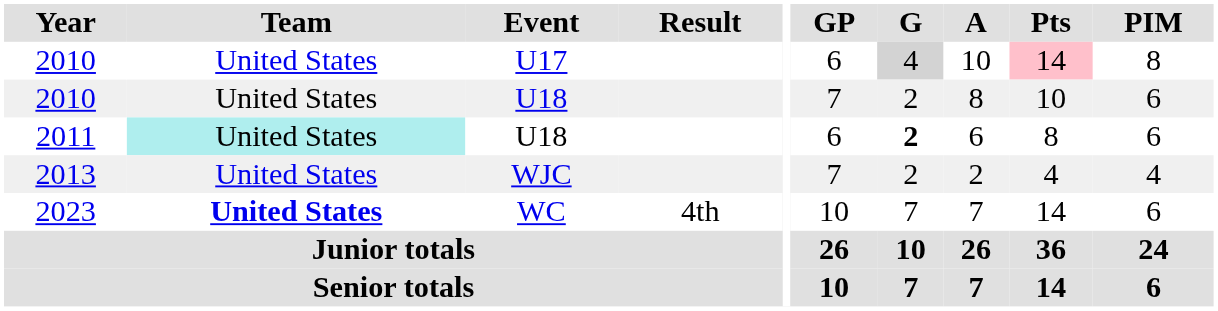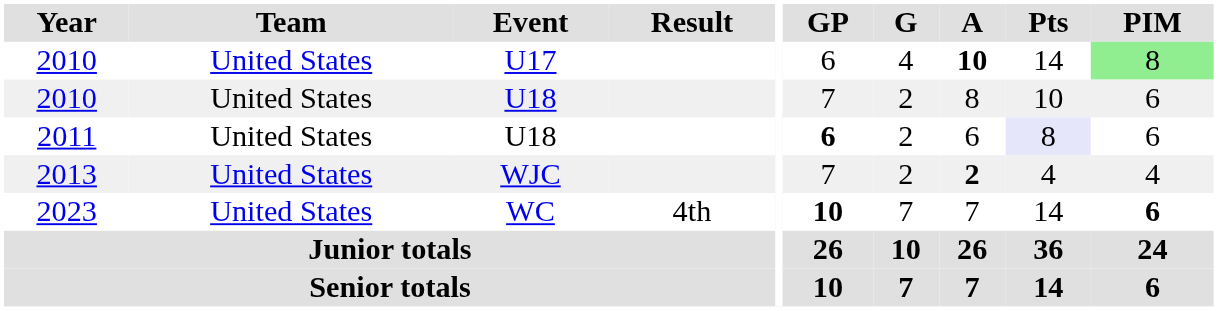(911, 60) lightgrey background -> (906, 60) no background
(976, 60) normal -> (972, 60) bold
(1051, 60) pink background -> (1048, 60) no background
(1153, 60) no background -> (1152, 60) lightgreen background
(296, 135) paleturquoise background -> (291, 135) no background
(834, 135) normal -> (828, 135) bold
(911, 135) bold -> (906, 135) normal
(1051, 135) no background -> (1048, 135) lavender background
(976, 173) normal -> (972, 173) bold
(296, 211) bold -> (291, 211) normal
(834, 211) normal -> (828, 211) bold
(1153, 211) normal -> (1152, 211) bold
